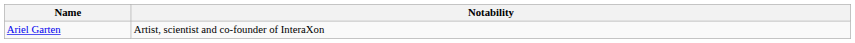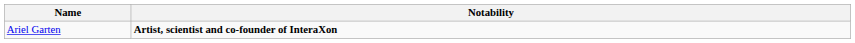(229, 30) normal -> (235, 30) bold
